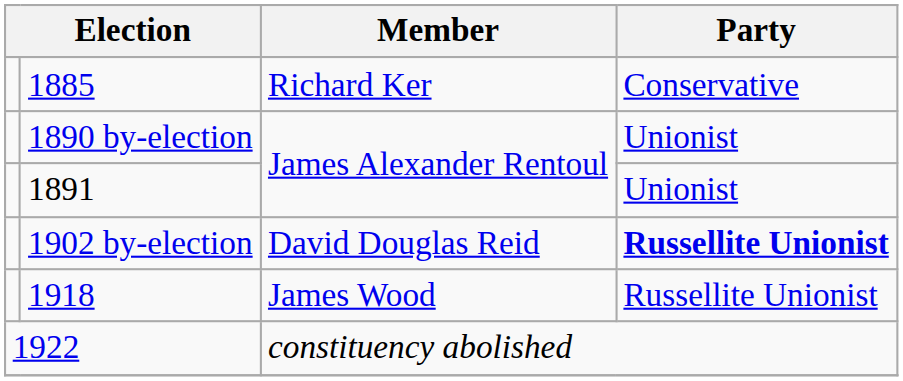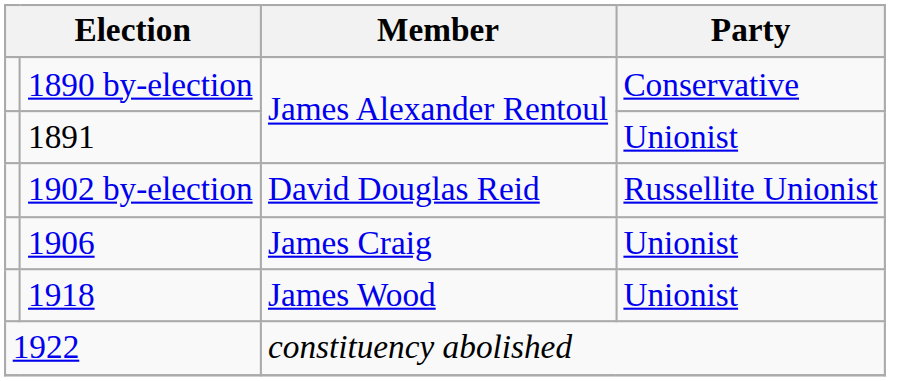- row: (61, 83)
(681, 136) Unionist -> (711, 83) Conservative
(756, 242) bold -> (751, 189) normal
+ row: (61, 242)
(751, 294) Russellite Unionist -> (681, 294) Unionist
